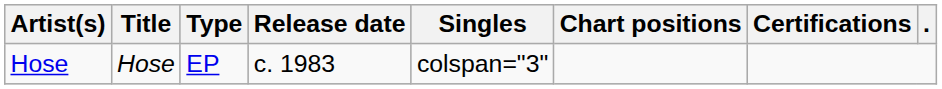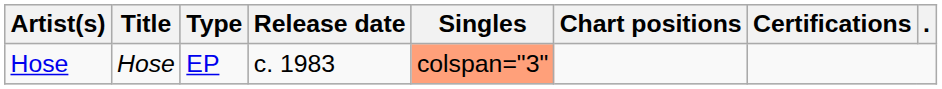(483, 63) no background -> (483, 63) lightsalmon background
